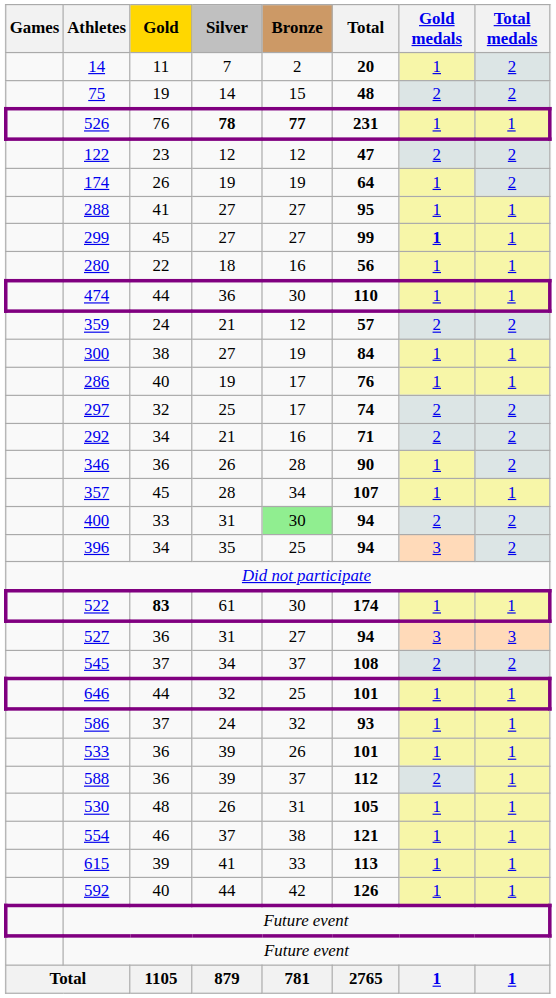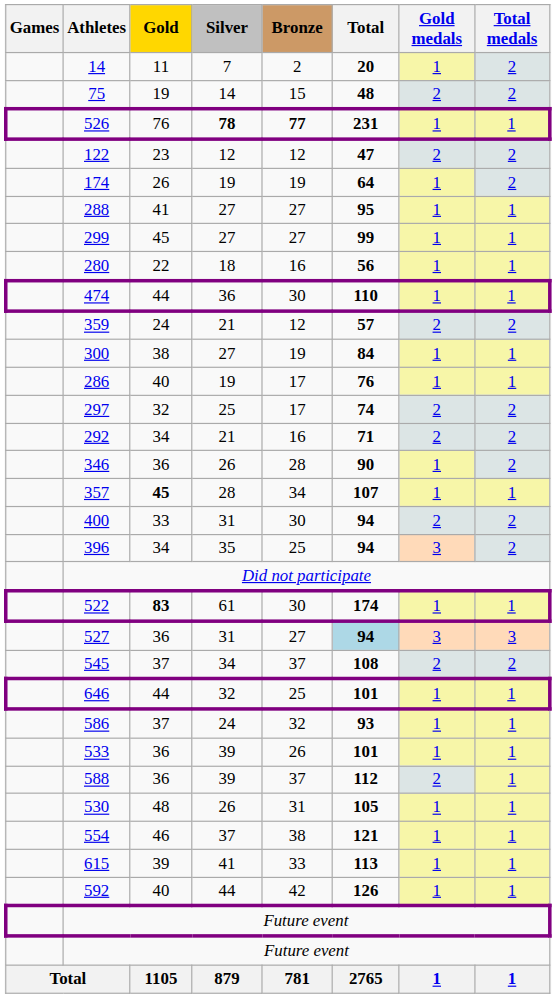(437, 237) bold -> (437, 237) normal
(161, 492) normal -> (161, 492) bold
(297, 520) lightgreen background -> (297, 520) no background
(366, 636) no background -> (366, 636) lightblue background
